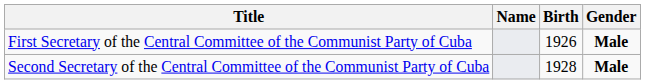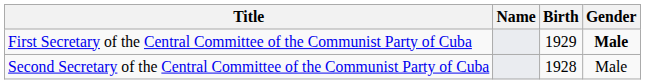(561, 41) 1926 -> (561, 41) 1929
(611, 66) bold -> (611, 66) normal
